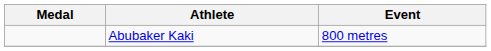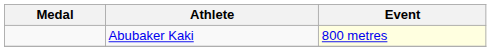(355, 36) no background -> (355, 36) lightyellow background
